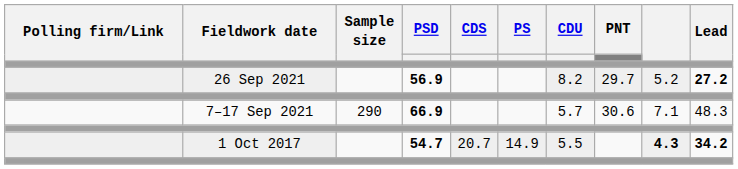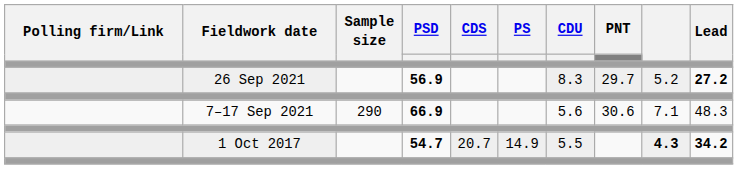(570, 80) 8.2 -> (570, 80) 8.3
(570, 112) 5.7 -> (570, 112) 5.6
